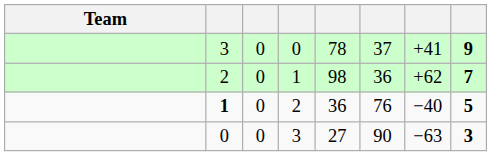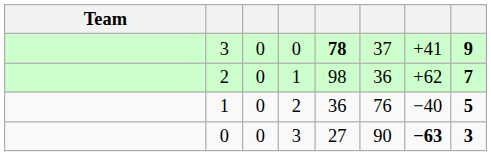(337, 48) normal -> (337, 48) bold
(224, 106) bold -> (224, 106) normal
(428, 135) normal -> (428, 135) bold
